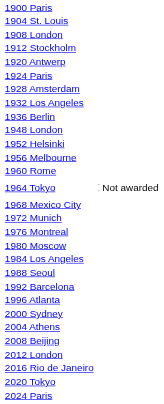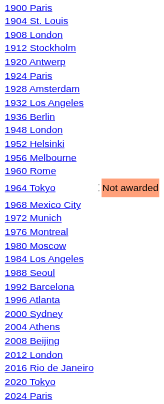(130, 188) no background -> (130, 188) lightsalmon background
